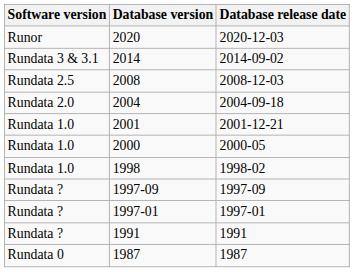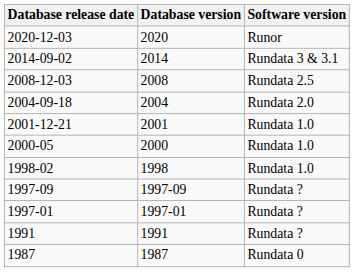columns swapped: (57, 15) <-> (283, 15)
